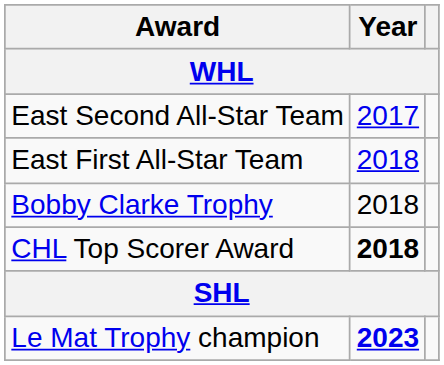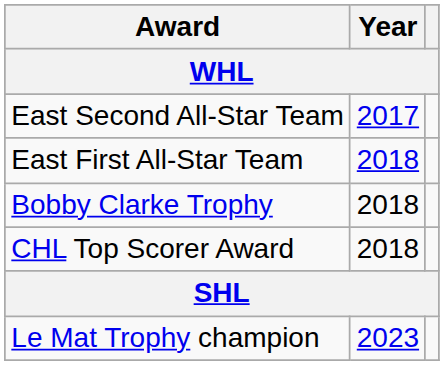(388, 248) bold -> (388, 248) normal
(388, 337) bold -> (388, 337) normal
